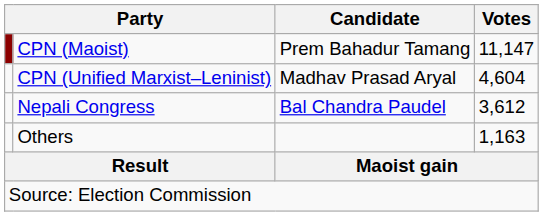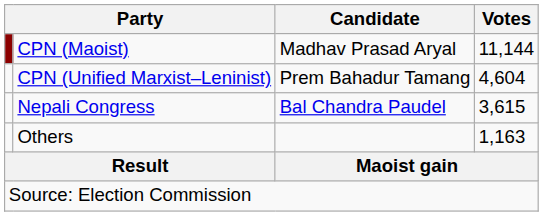(375, 48) Prem Bahadur Tamang -> (368, 48) Madhav Prasad Aryal
(506, 48) 11,147 -> (506, 48) 11,144
(368, 78) Madhav Prasad Aryal -> (375, 78) Prem Bahadur Tamang
(502, 107) 3,612 -> (502, 107) 3,615
